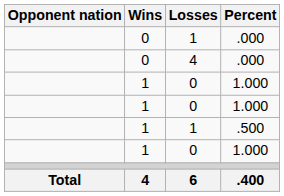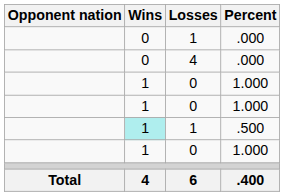(145, 128) no background -> (145, 128) paleturquoise background
